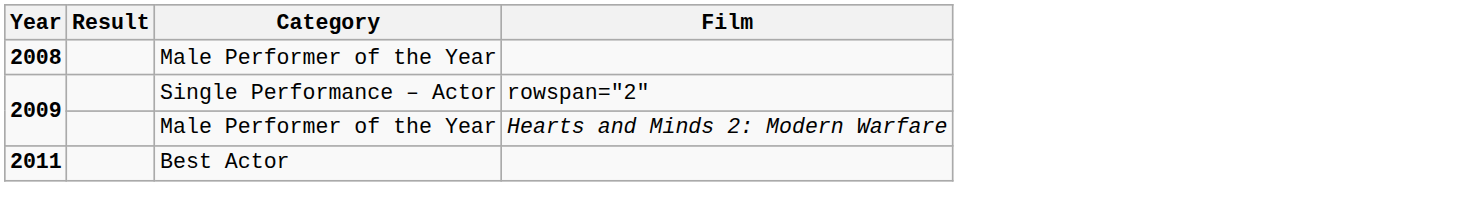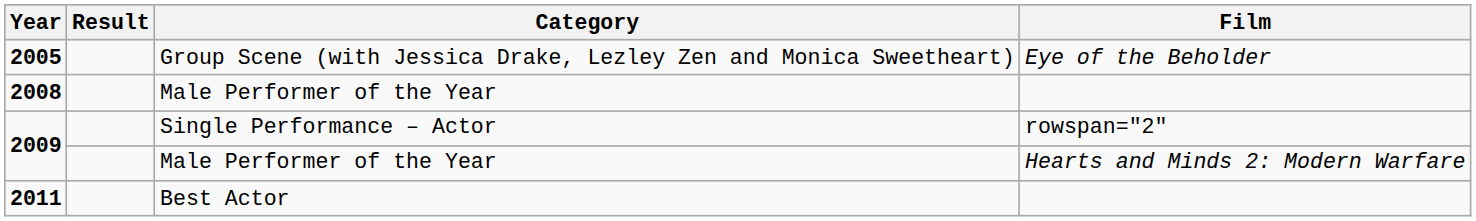+ row: (36, 58)
